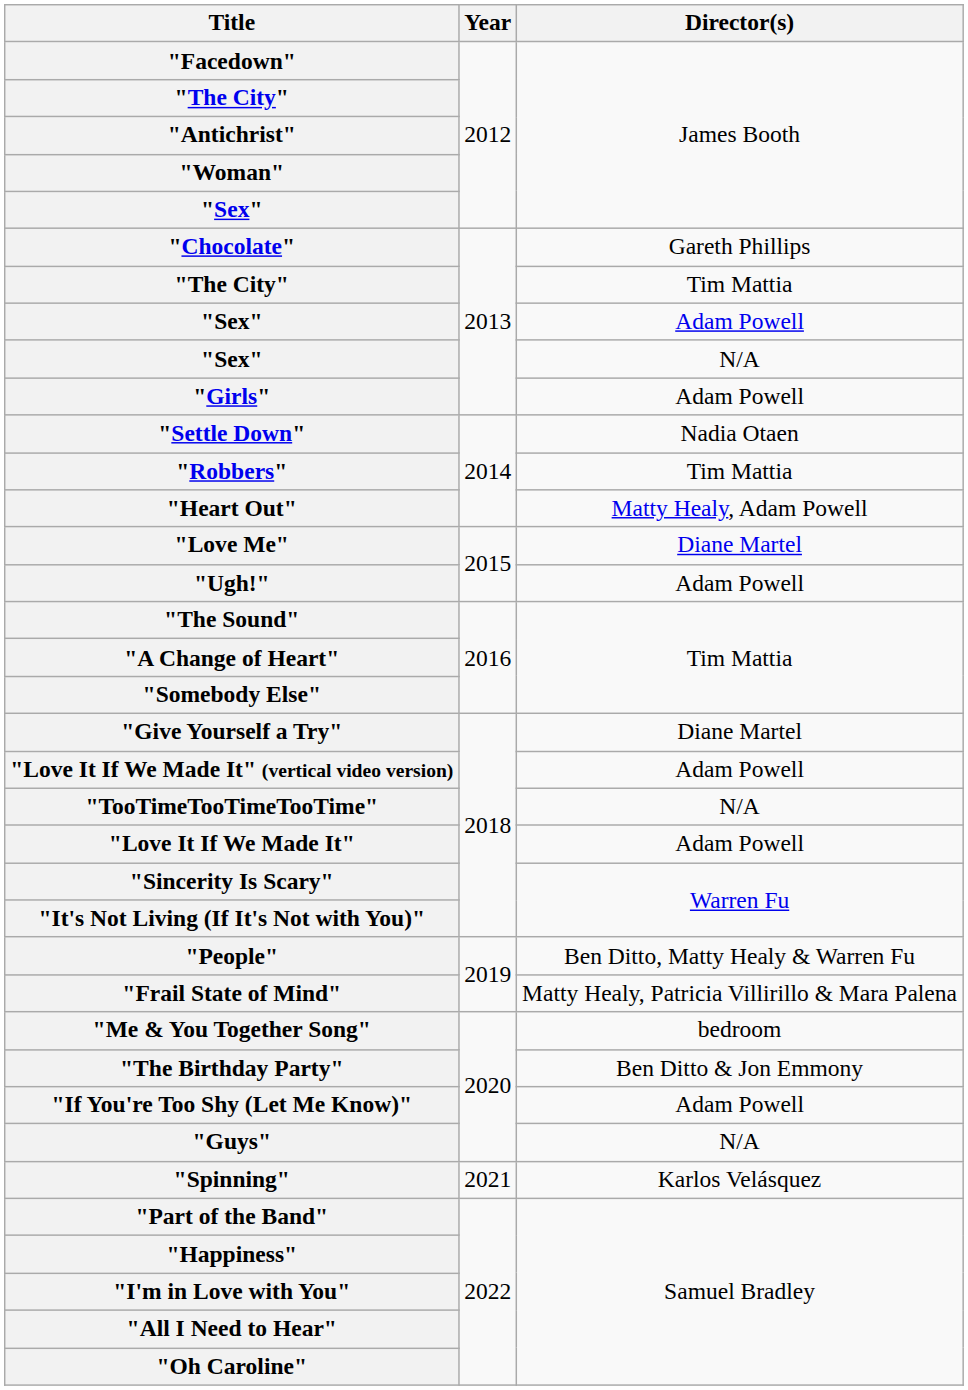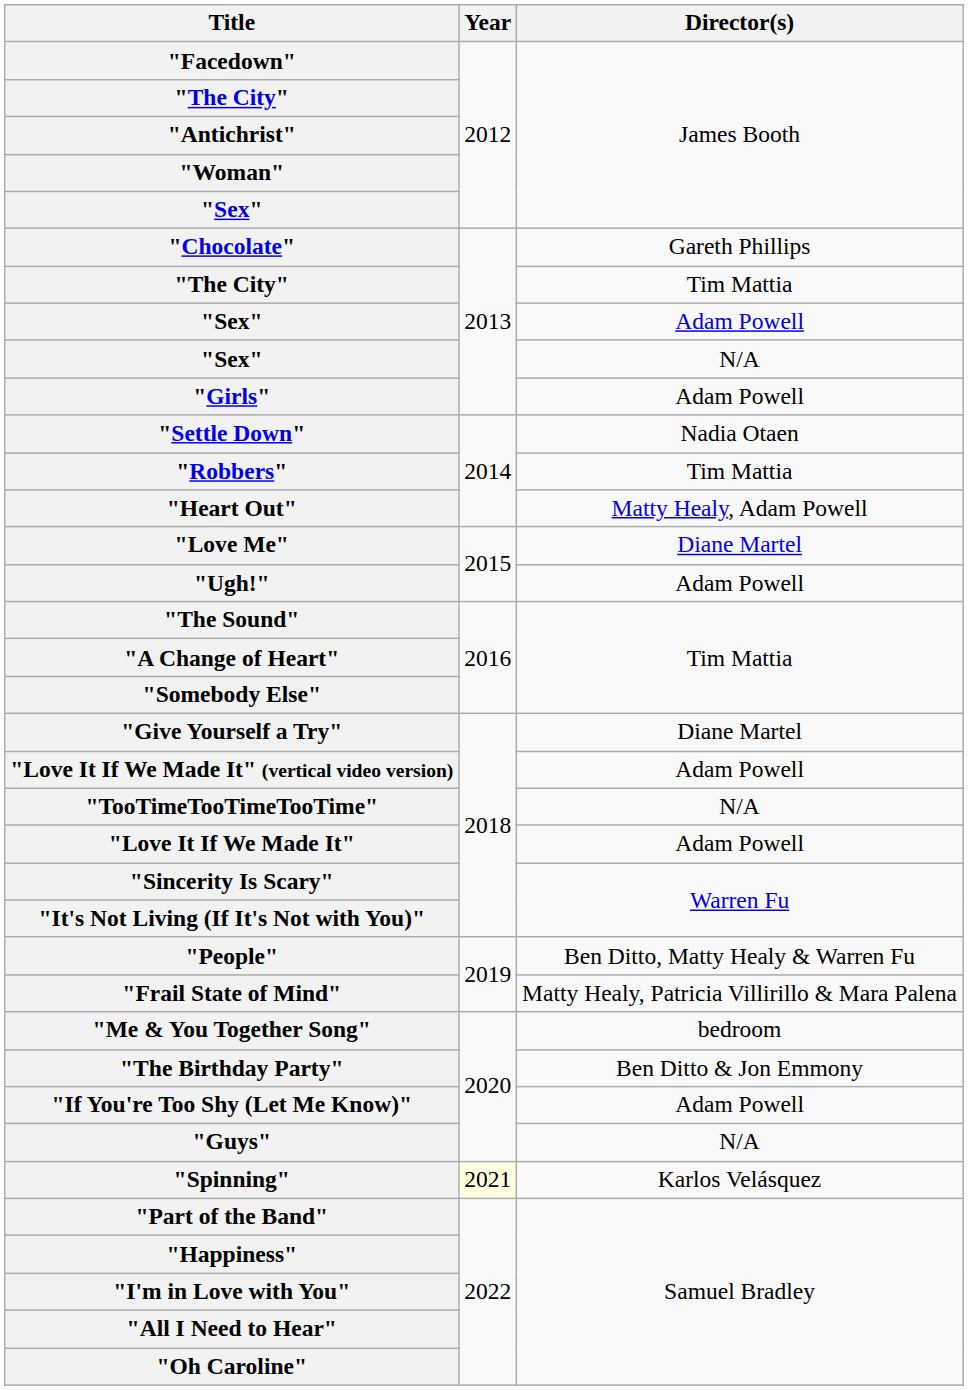(488, 1179) no background -> (488, 1179) lightyellow background
